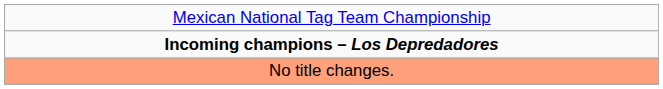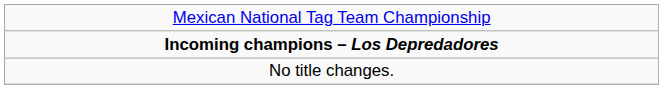(332, 71) lightsalmon background -> (332, 71) no background
